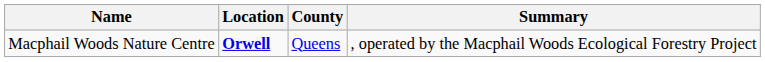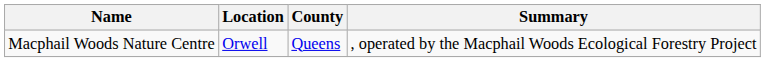(246, 43) bold -> (245, 43) normal
